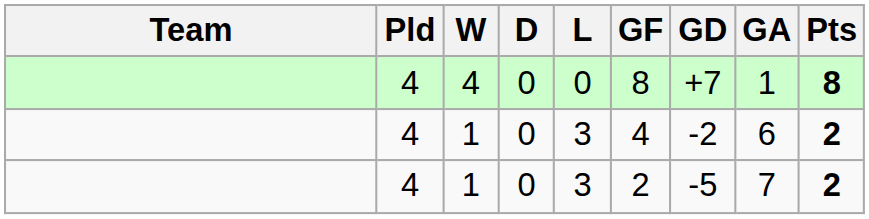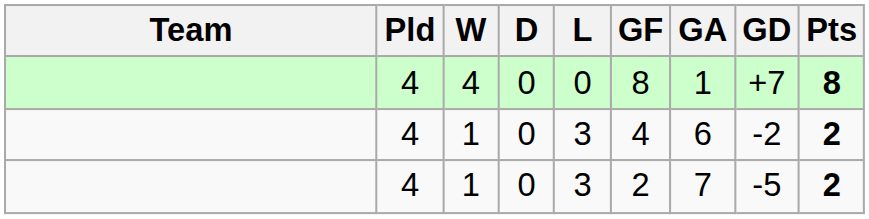columns swapped: (767, 30) <-> (703, 30)
